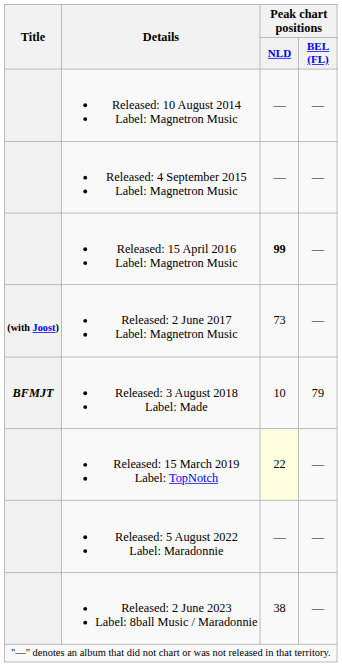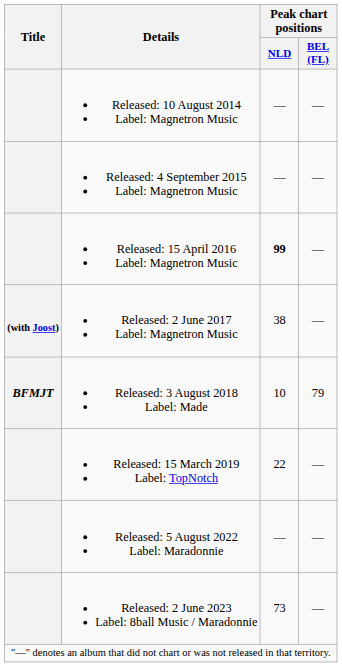(280, 320) 73 -> (280, 320) 38
(280, 464) lightyellow background -> (280, 464) no background
(280, 608) 38 -> (280, 608) 73
